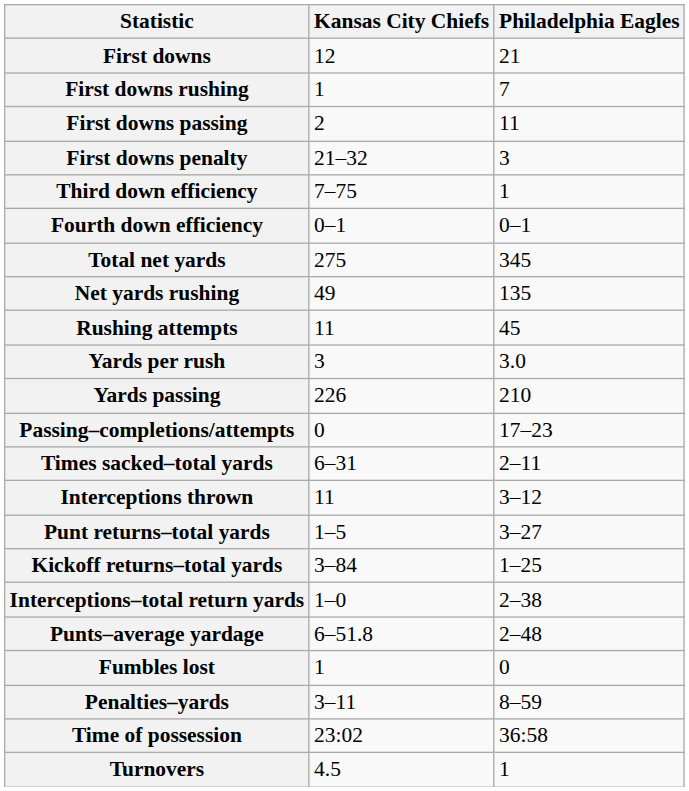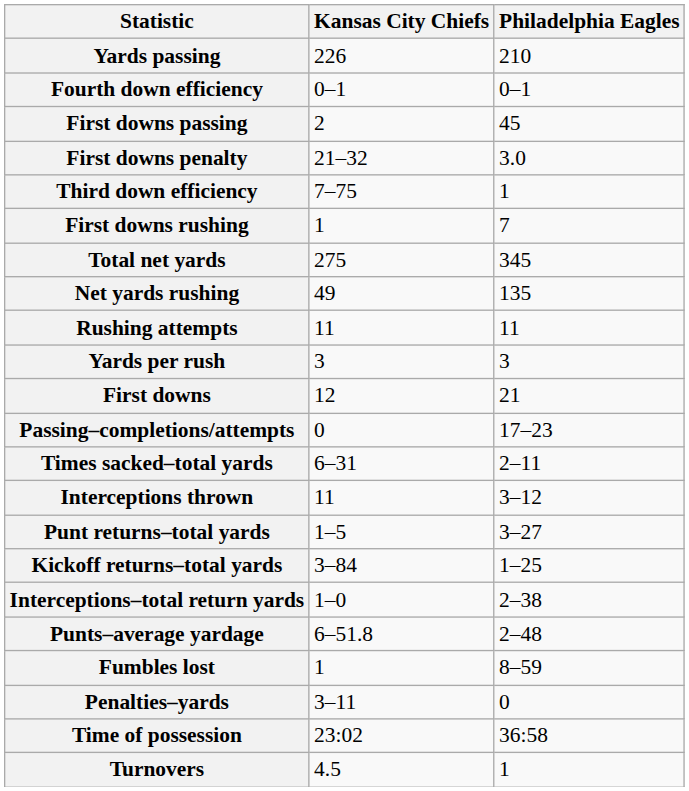rows swapped: (157, 55) <-> (157, 395)
rows swapped: (157, 89) <-> (157, 225)
(509, 123) 11 -> (510, 123) 45
(504, 157) 3 -> (512, 157) 3.0
(510, 327) 45 -> (509, 327) 11
(512, 361) 3.0 -> (504, 361) 3
(504, 667) 0 -> (521, 667) 8–59
(521, 701) 8–59 -> (504, 701) 0
